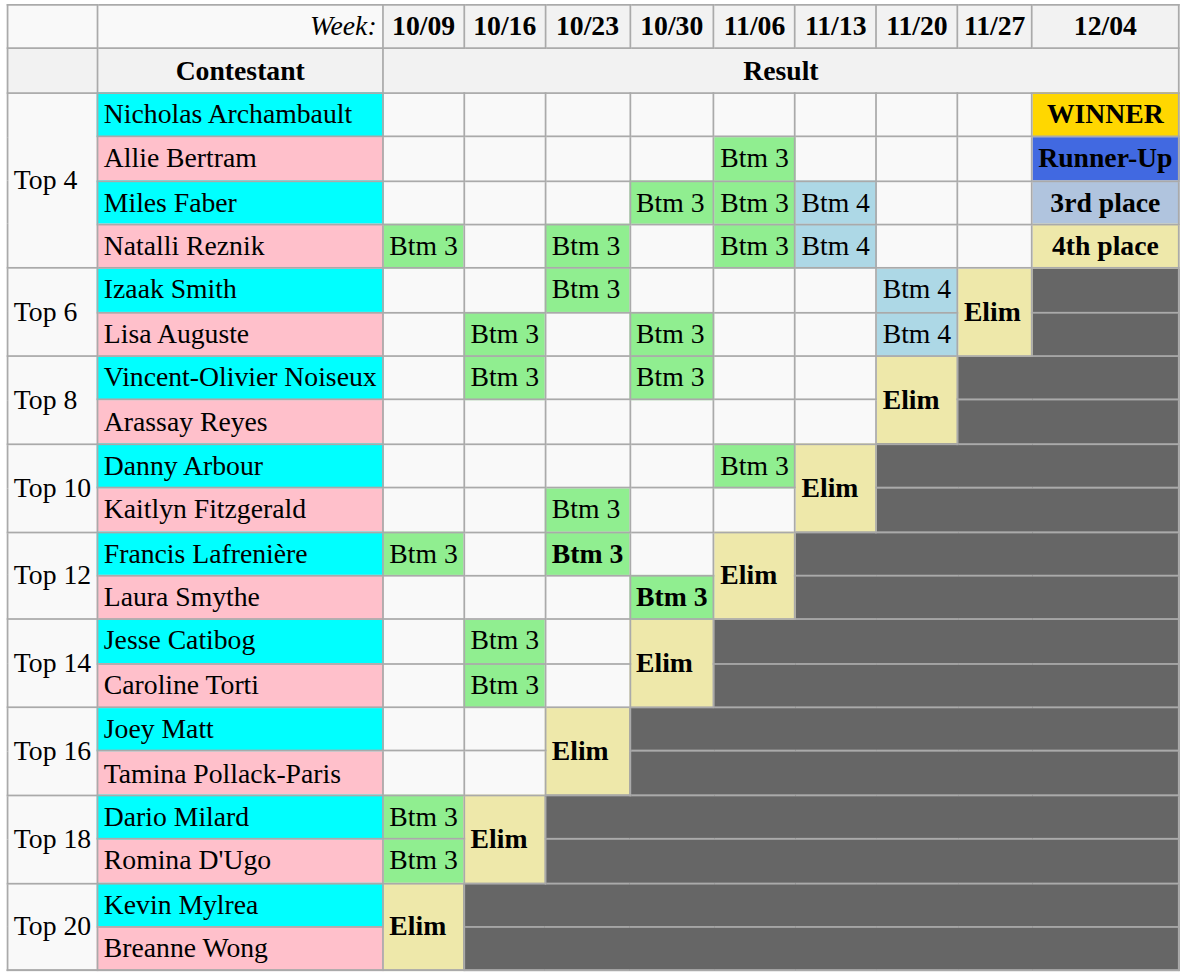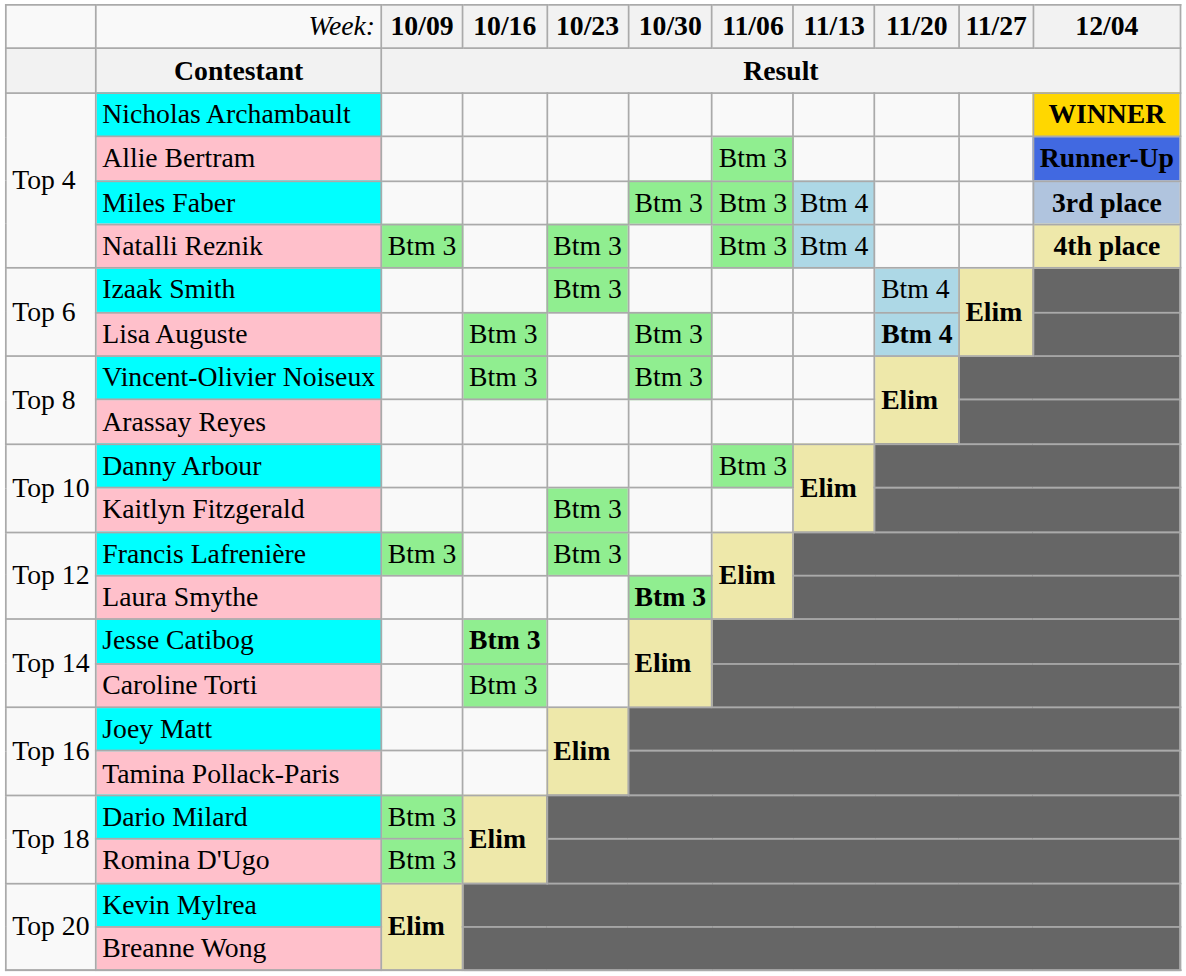(917, 333) normal -> (917, 333) bold
(588, 553) bold -> (588, 553) normal
(505, 641) normal -> (505, 641) bold
